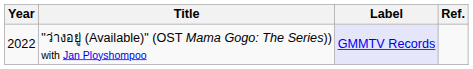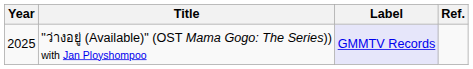(21, 44) 2022 -> (21, 44) 2025
